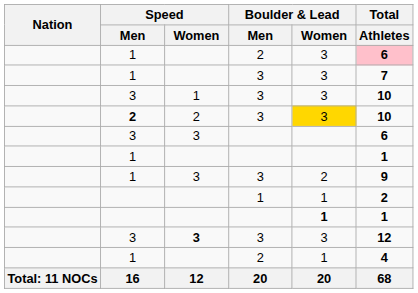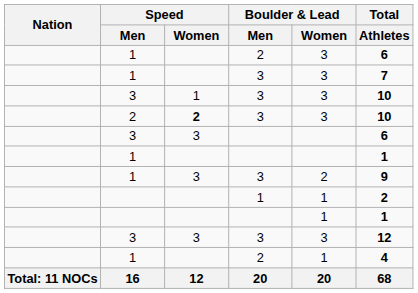(384, 55) pink background -> (384, 55) no background
(133, 116) bold -> (133, 116) normal
(196, 116) normal -> (196, 116) bold
(324, 116) gold background -> (324, 116) no background
(324, 217) bold -> (324, 217) normal
(196, 238) bold -> (196, 238) normal
